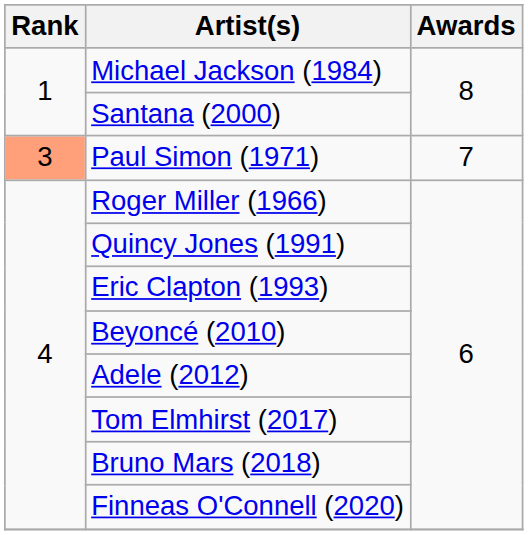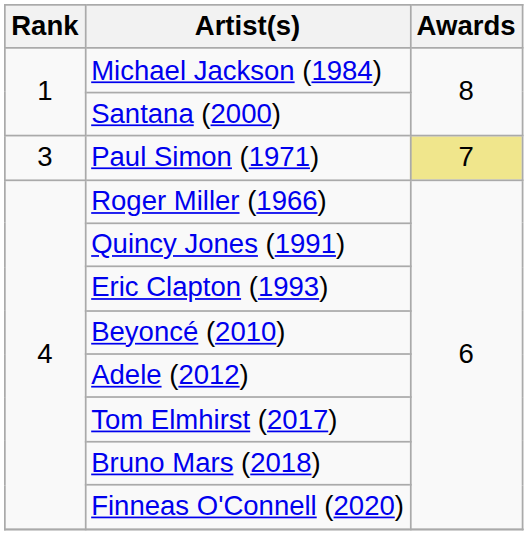(45, 157) lightsalmon background -> (45, 157) no background
(466, 157) no background -> (466, 157) khaki background
